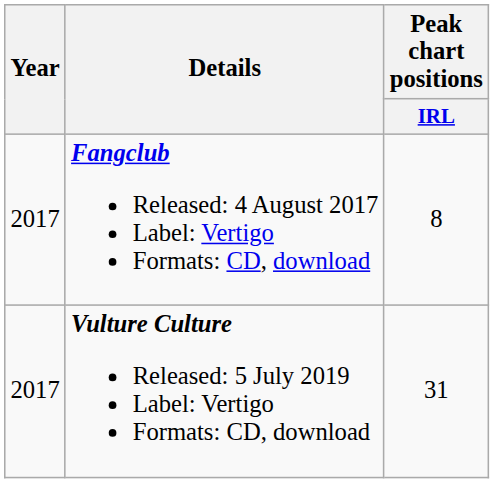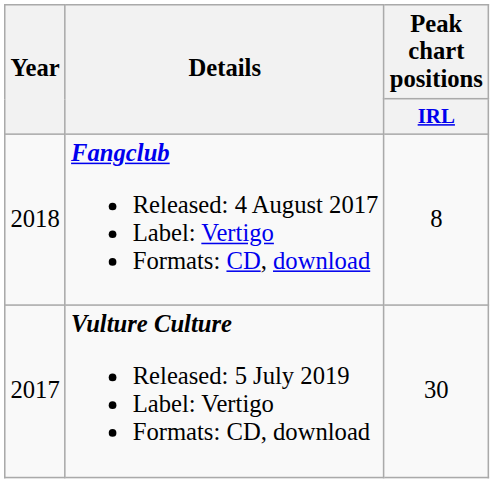(35, 219) 2017 -> (35, 219) 2018
(436, 390) 31 -> (436, 390) 30
